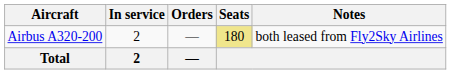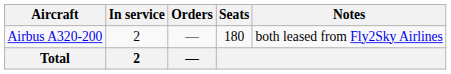(234, 36) khaki background -> (234, 36) no background
